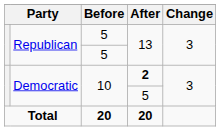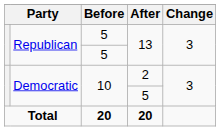(145, 75) bold -> (145, 75) normal
